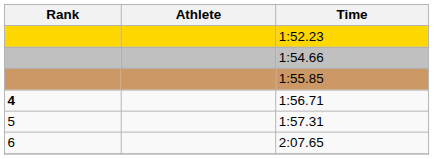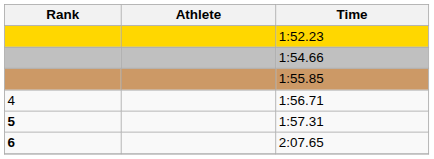(11, 100) bold -> (11, 100) normal
(11, 121) normal -> (11, 121) bold
(11, 143) normal -> (11, 143) bold
